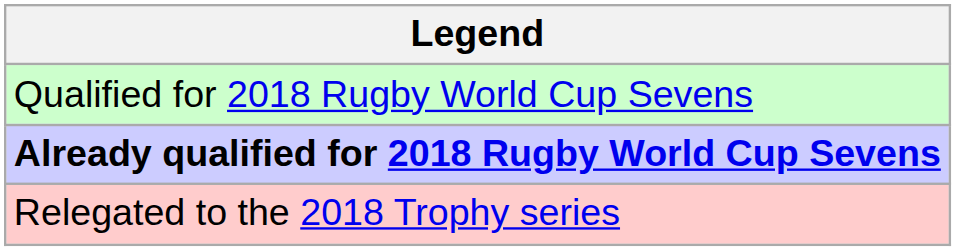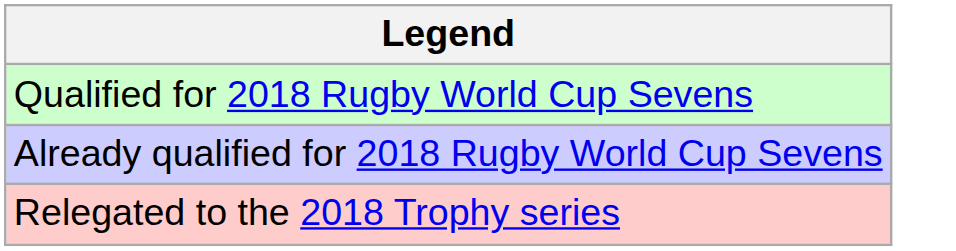(477, 153) bold -> (448, 153) normal
